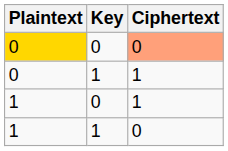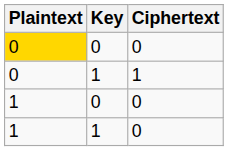(137, 46) lightsalmon background -> (137, 46) no background
(137, 103) 1 -> (137, 103) 0
